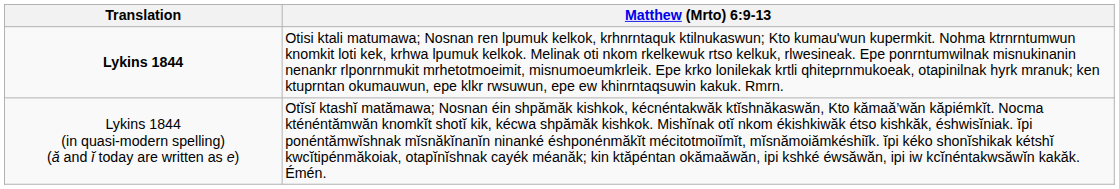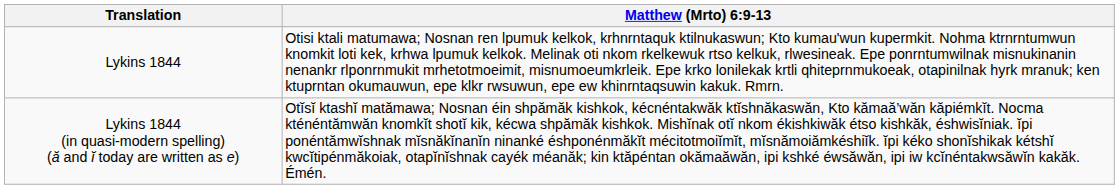(143, 62) bold -> (143, 62) normal
